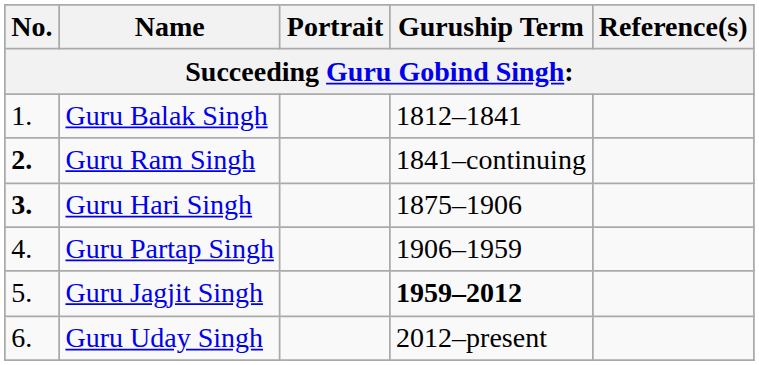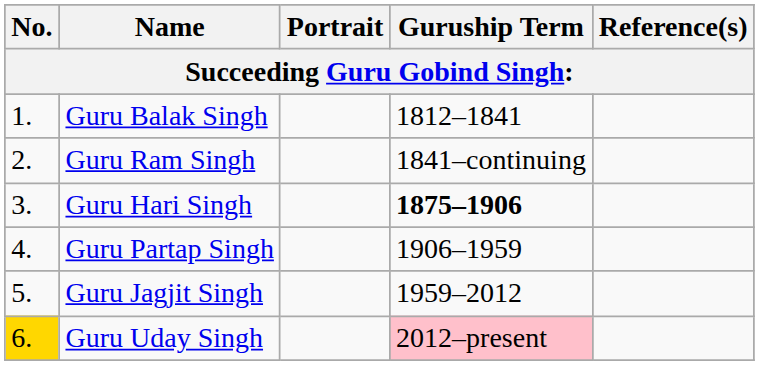(22, 159) bold -> (22, 159) normal
(22, 204) bold -> (22, 204) normal
(459, 204) normal -> (459, 204) bold
(459, 293) bold -> (459, 293) normal
(22, 337) no background -> (22, 337) gold background
(472, 337) no background -> (472, 337) pink background
